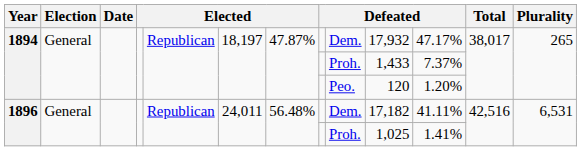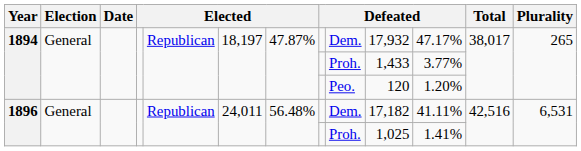(443, 63) 7.37% -> (443, 63) 3.77%
